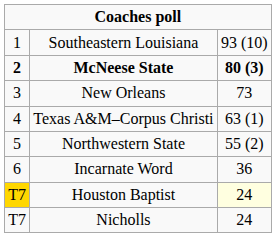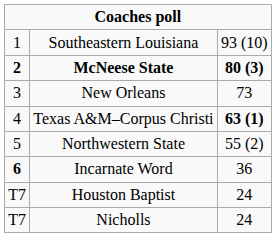(244, 118) normal -> (244, 118) bold
(17, 169) normal -> (17, 169) bold
(17, 194) gold background -> (17, 194) no background
(244, 194) lightyellow background -> (244, 194) no background
